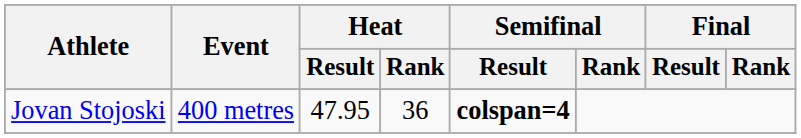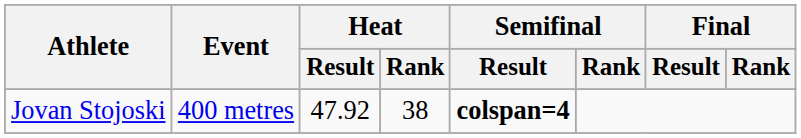(340, 111) 47.95 -> (340, 111) 47.92
(415, 111) 36 -> (415, 111) 38
